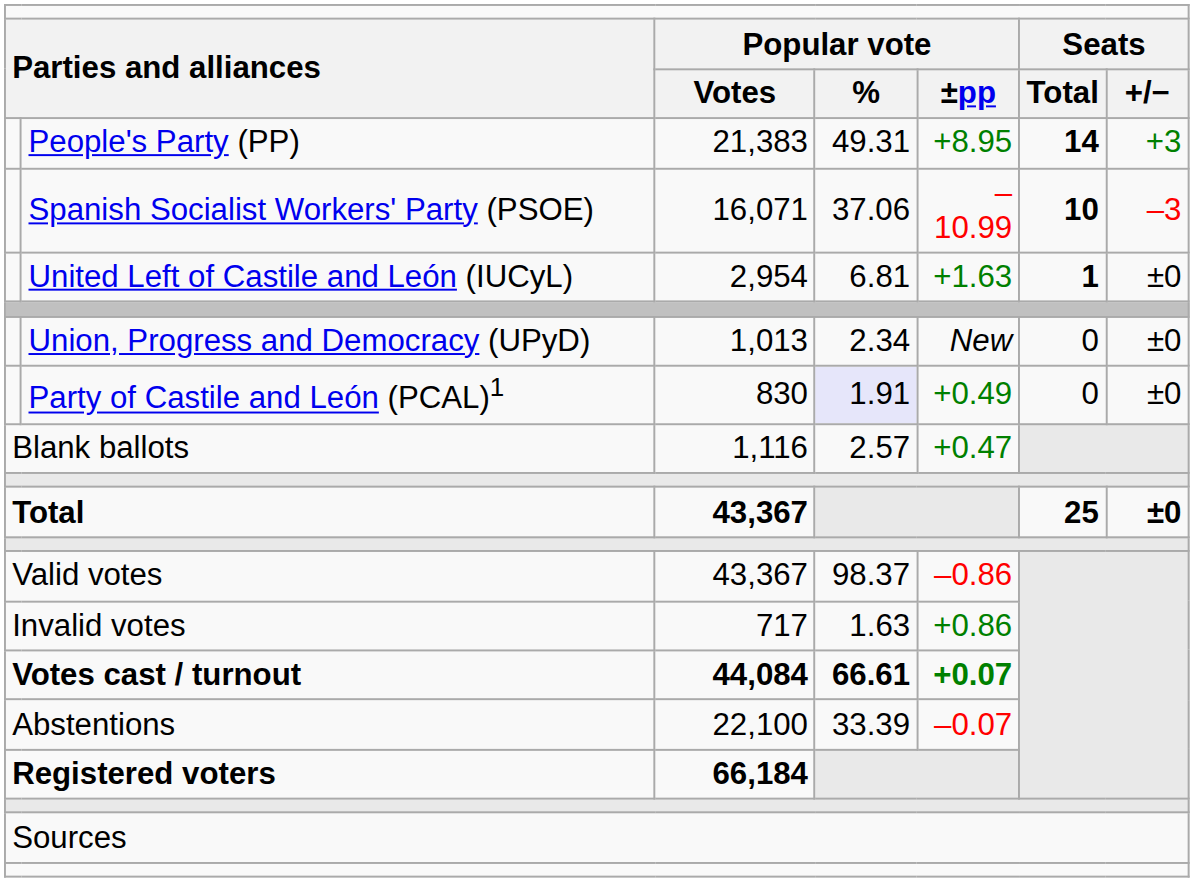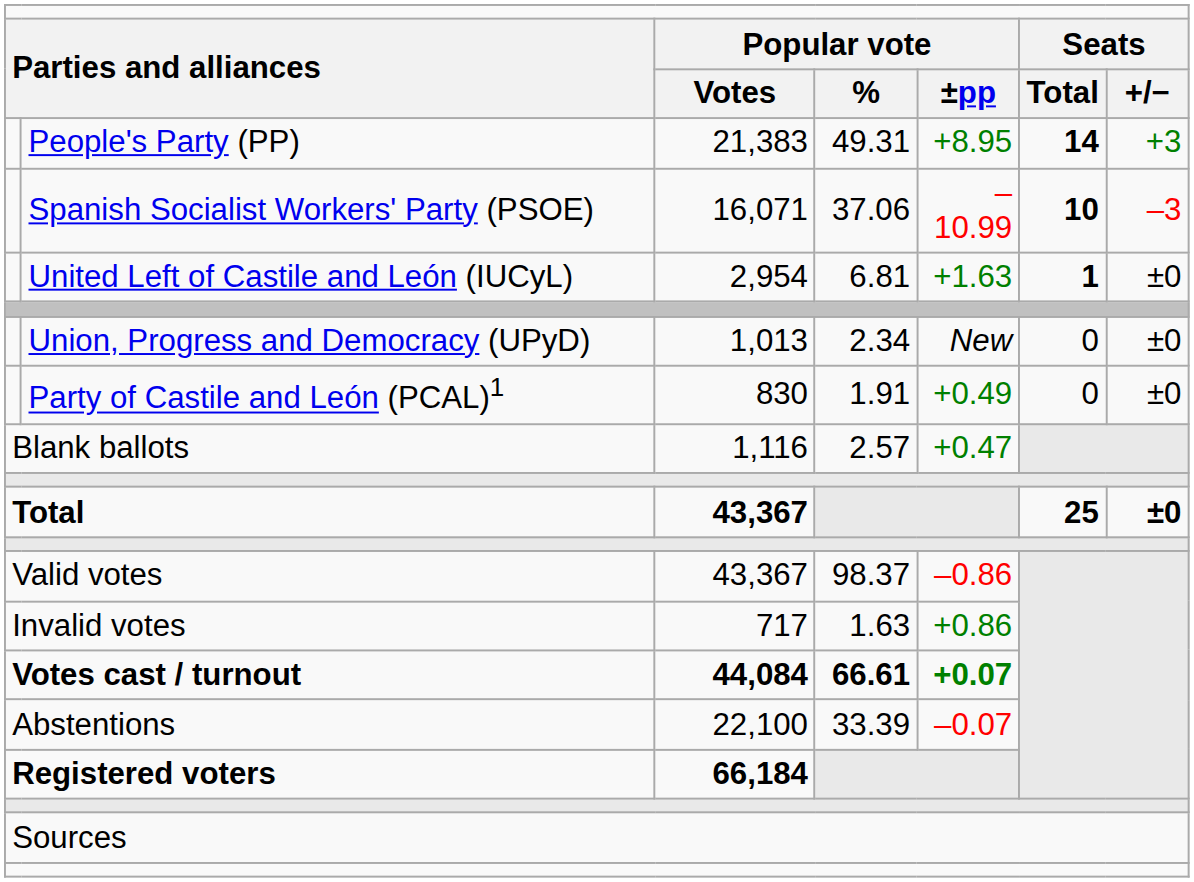(880, 394) lavender background -> (880, 394) no background
